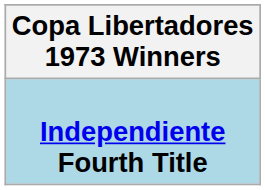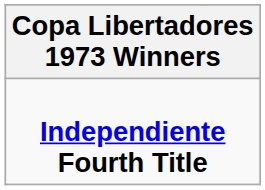(133, 146) lightblue background -> (133, 146) no background
